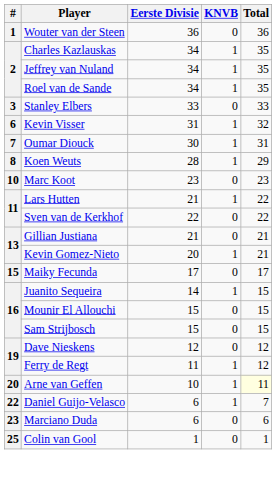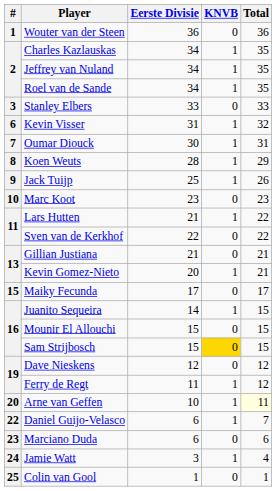+ row: (48, 180)
(235, 328) no background -> (235, 347) gold background
+ row: (50, 458)
